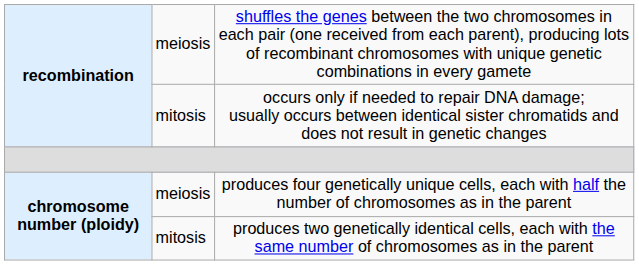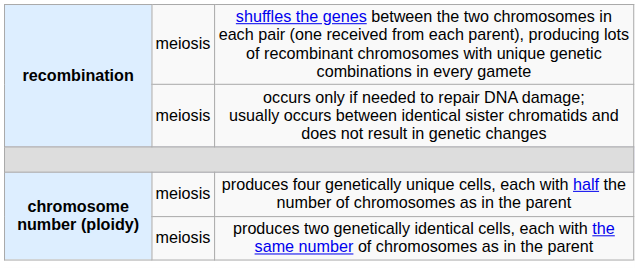(181, 115) mitosis -> (183, 115) meiosis
(181, 237) mitosis -> (183, 237) meiosis
